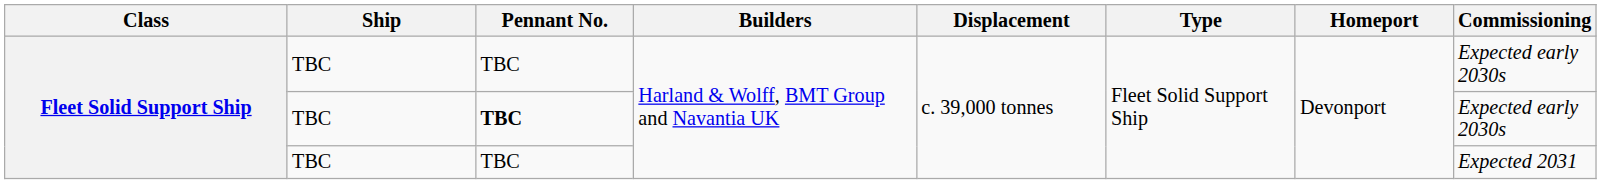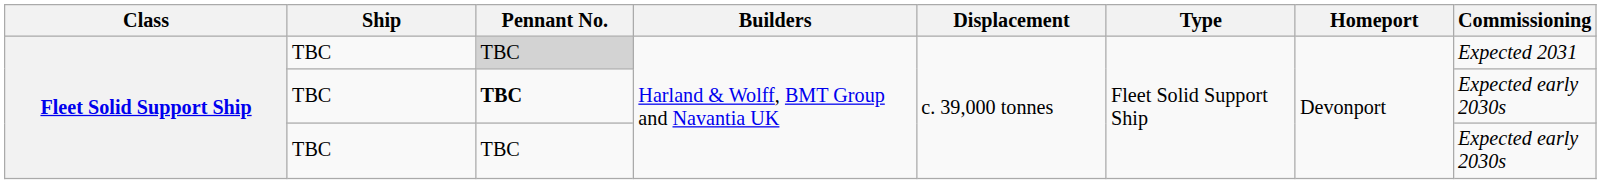(500, 63) no background -> (500, 52) lightgrey background
(1518, 63) Expected early 2030s -> (1518, 52) Expected 2031
(1518, 161) Expected 2031 -> (1518, 150) Expected early 2030s
